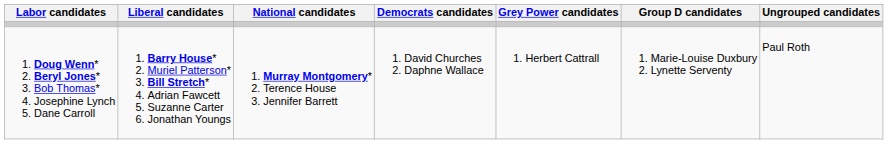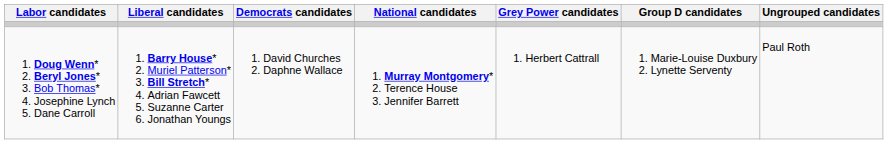columns swapped: (304, 13) <-> (435, 13)
